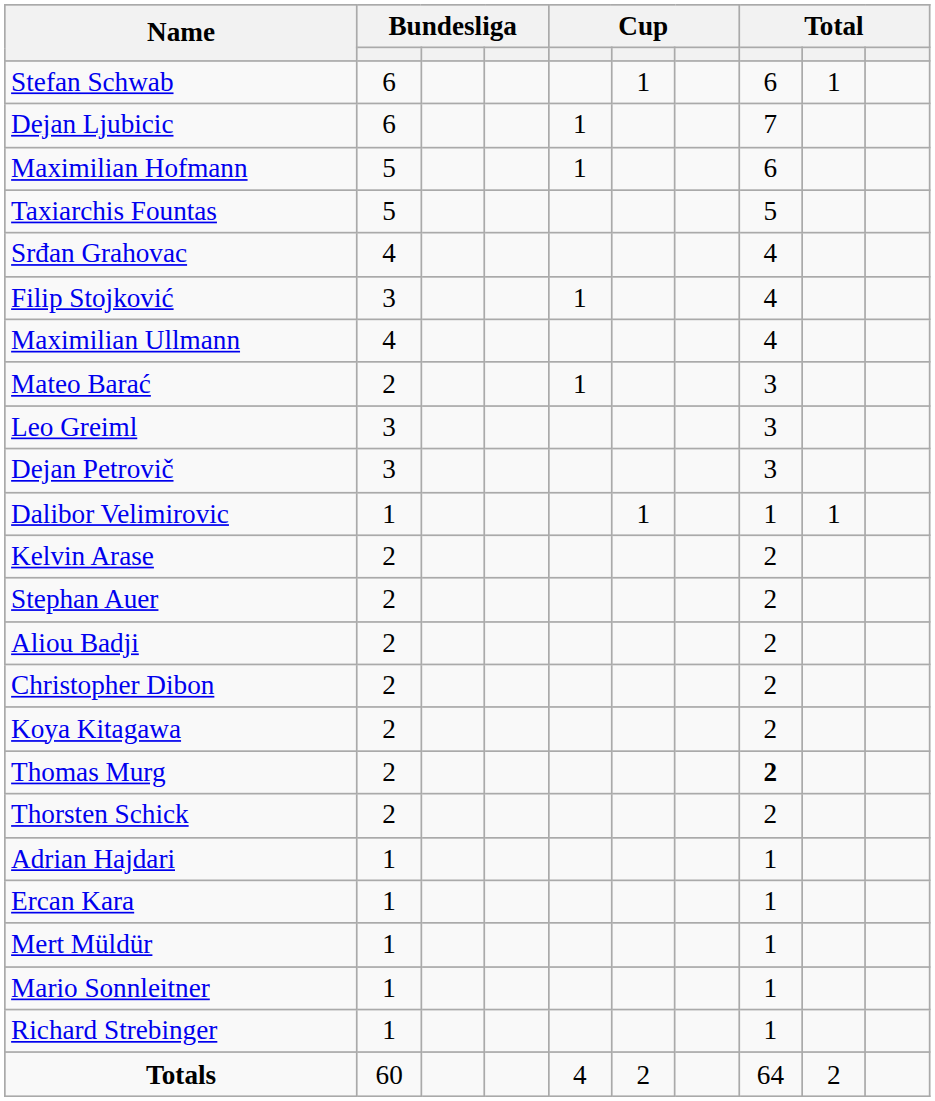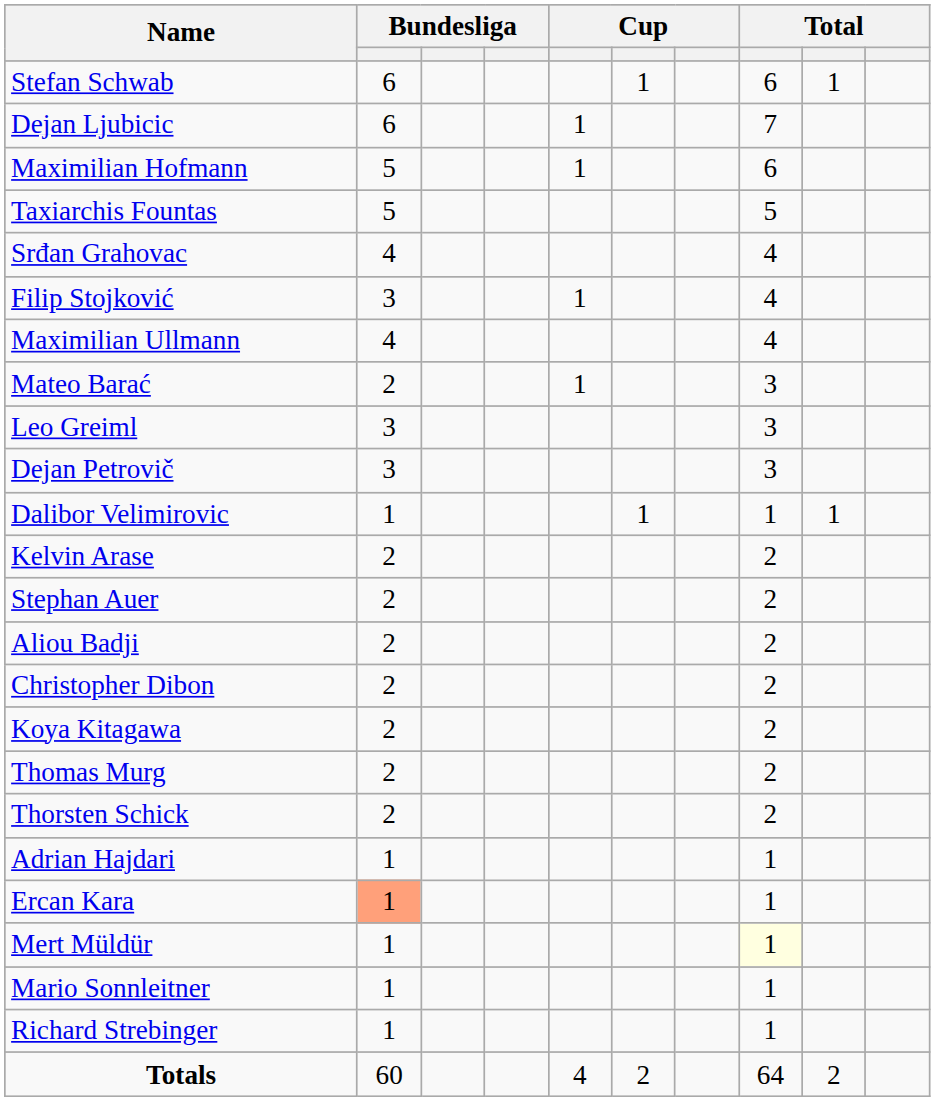(770, 771) bold -> (770, 771) normal
(389, 901) no background -> (389, 901) lightsalmon background
(770, 944) no background -> (770, 944) lightyellow background
